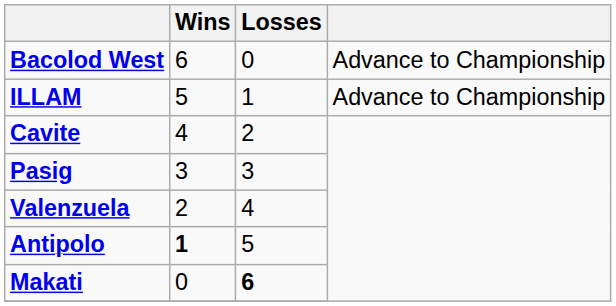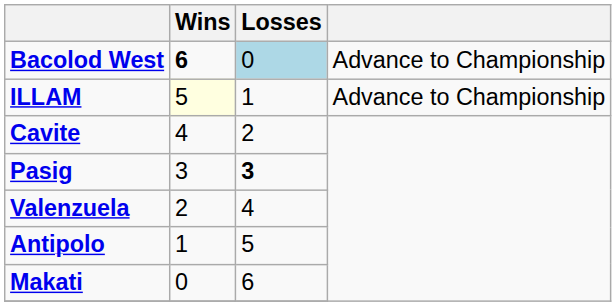(181, 60) normal -> (181, 60) bold
(248, 60) no background -> (248, 60) lightblue background
(181, 97) no background -> (181, 97) lightyellow background
(248, 171) normal -> (248, 171) bold
(181, 245) bold -> (181, 245) normal
(248, 282) bold -> (248, 282) normal
